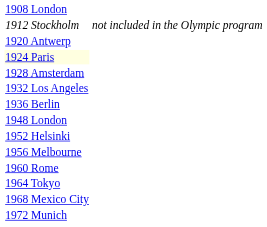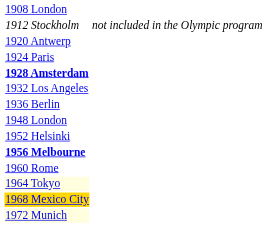(30, 57) lightyellow background -> (30, 57) no background
(45, 73) normal -> (47, 73) bold
(43, 152) normal -> (45, 152) bold
(33, 184) no background -> (33, 184) lightyellow background
(47, 199) no background -> (47, 199) gold background
(36, 215) no background -> (36, 215) lightyellow background
